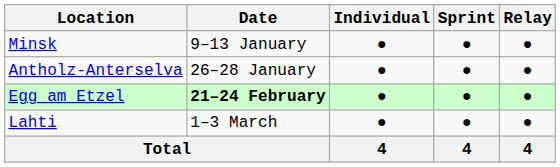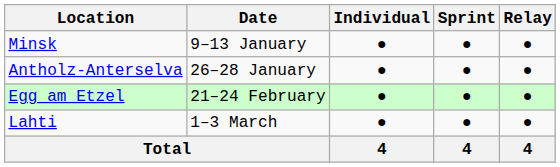(258, 97) bold -> (258, 97) normal
